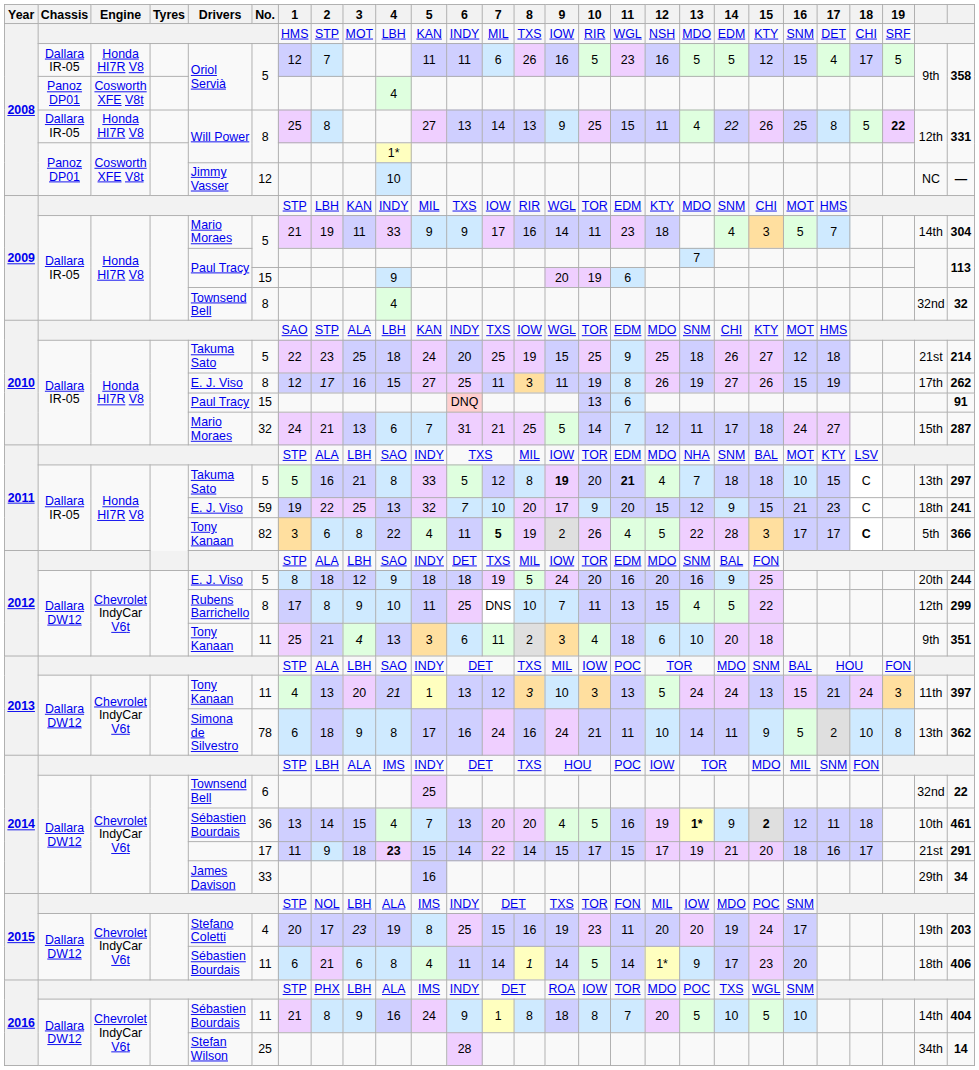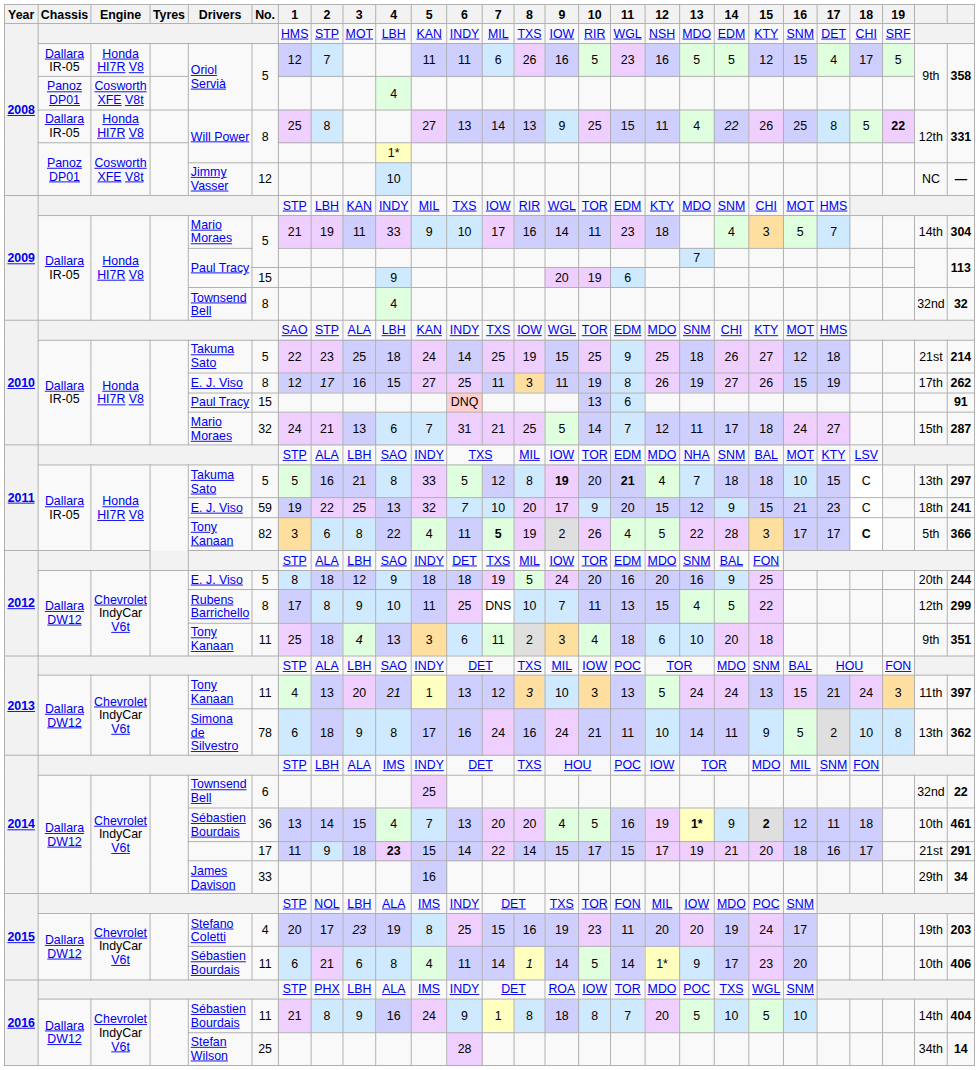(465, 231) 9 -> (465, 231) 10
(465, 356) 20 -> (465, 356) 14
(327, 639) 21 -> (327, 639) 18
(931, 963) 18th -> (931, 963) 10th
